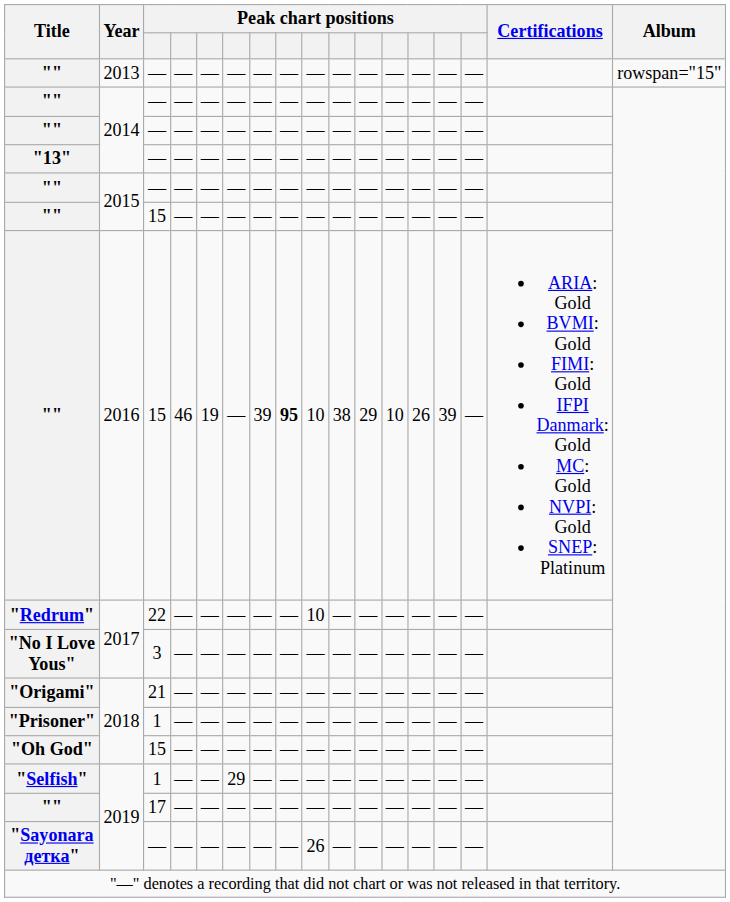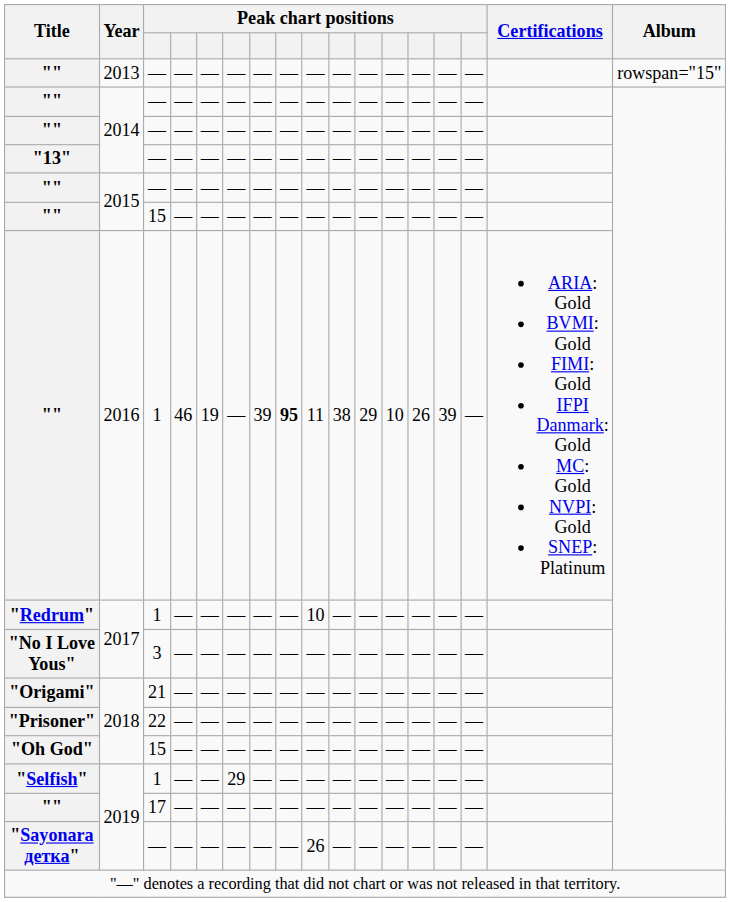(157, 415) 15 -> (157, 415) 1
(315, 415) 10 -> (315, 415) 11
(157, 614) 22 -> (157, 614) 1
(157, 721) 1 -> (157, 721) 22
